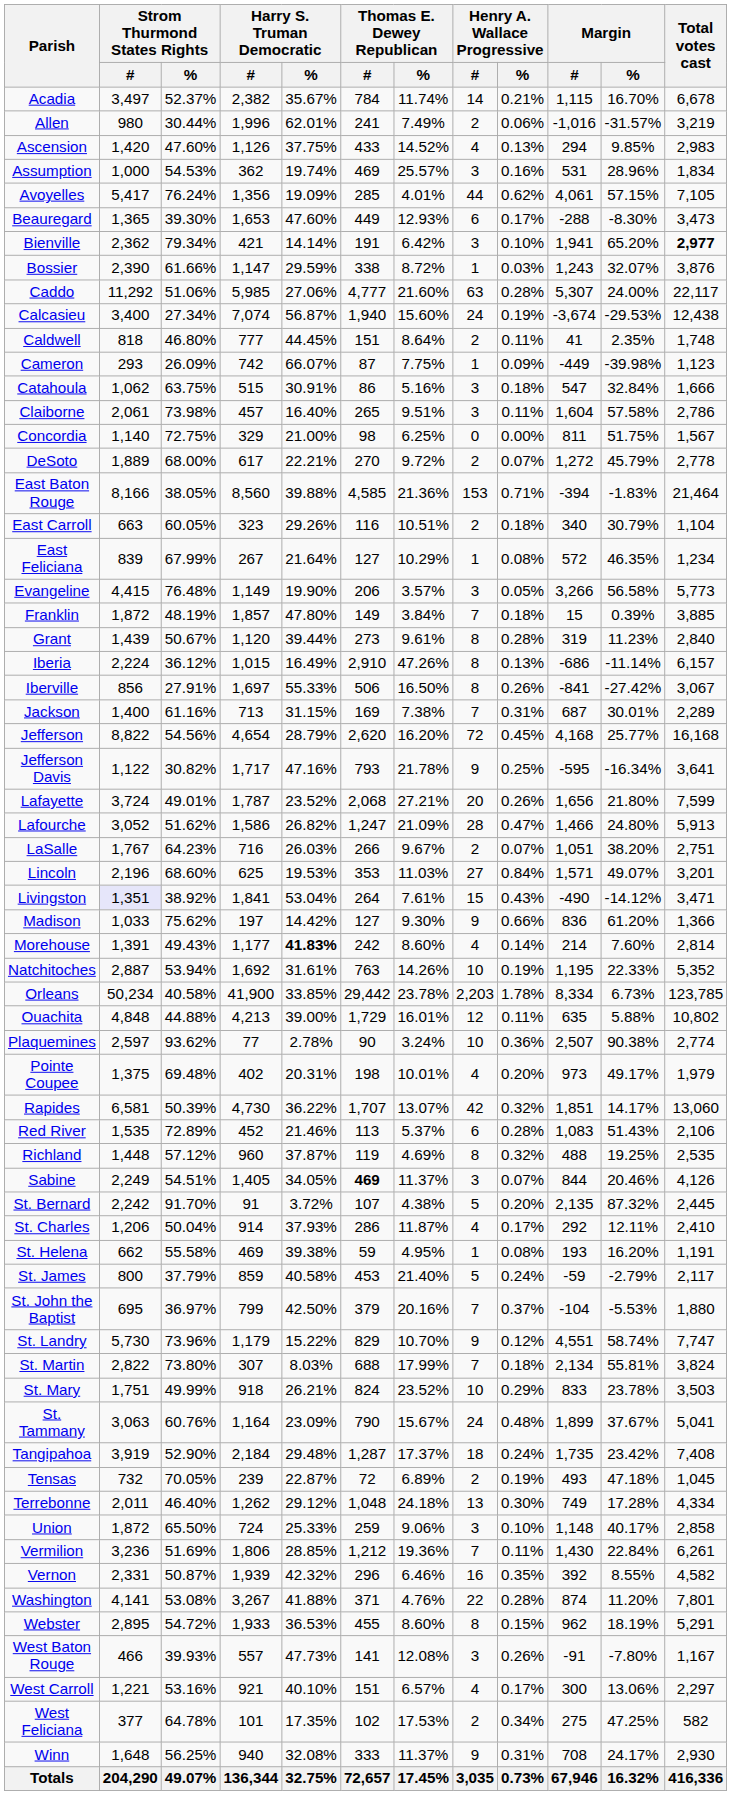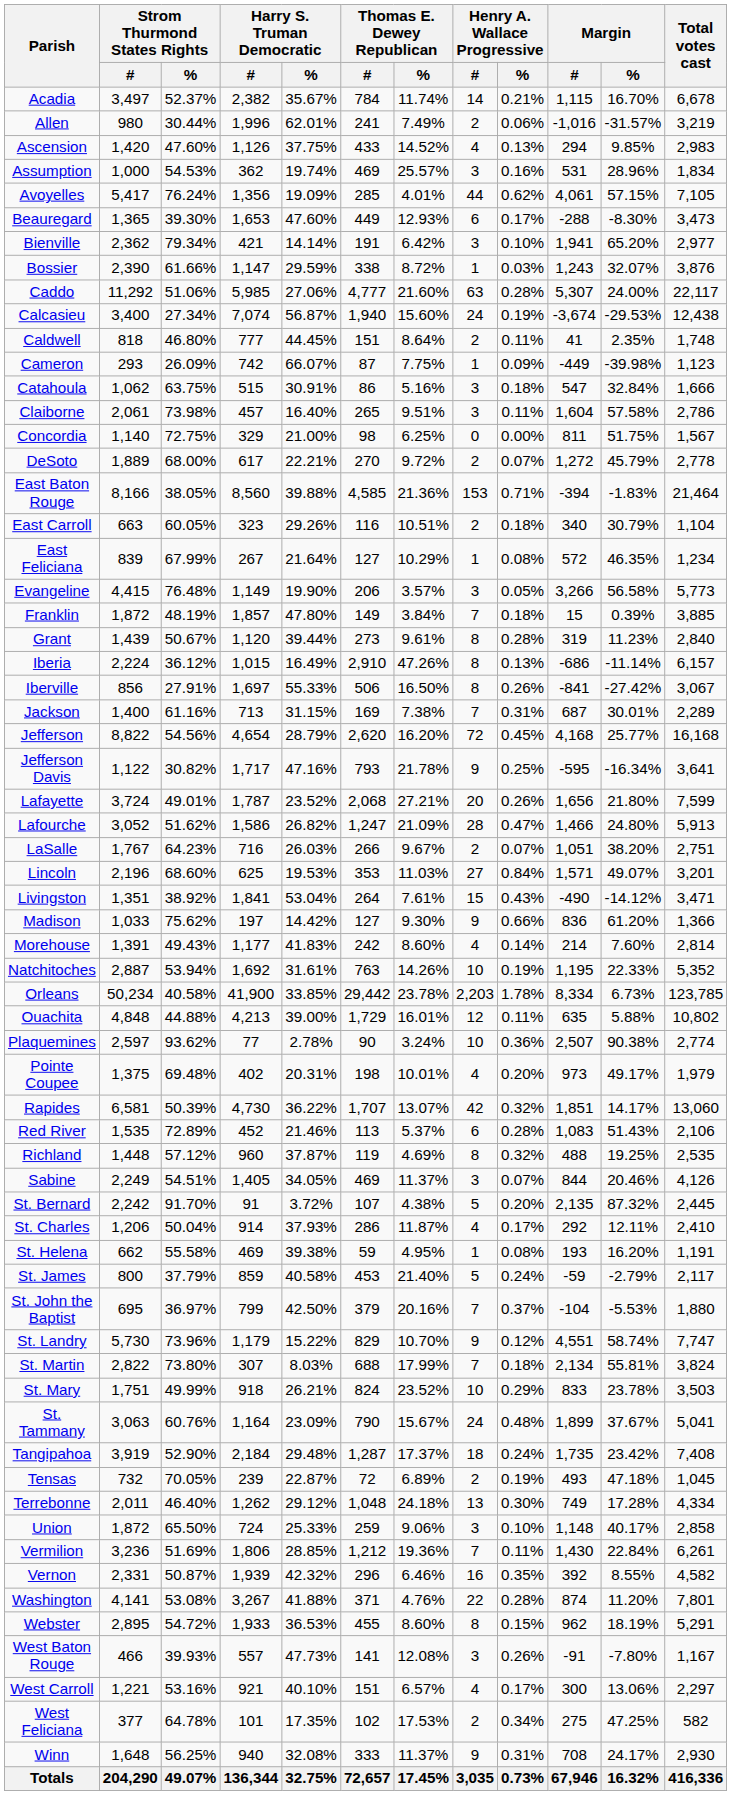(696, 243) bold -> (696, 243) normal
(130, 897) lavender background -> (130, 897) no background
(311, 945) bold -> (311, 945) normal
(367, 1179) bold -> (367, 1179) normal
